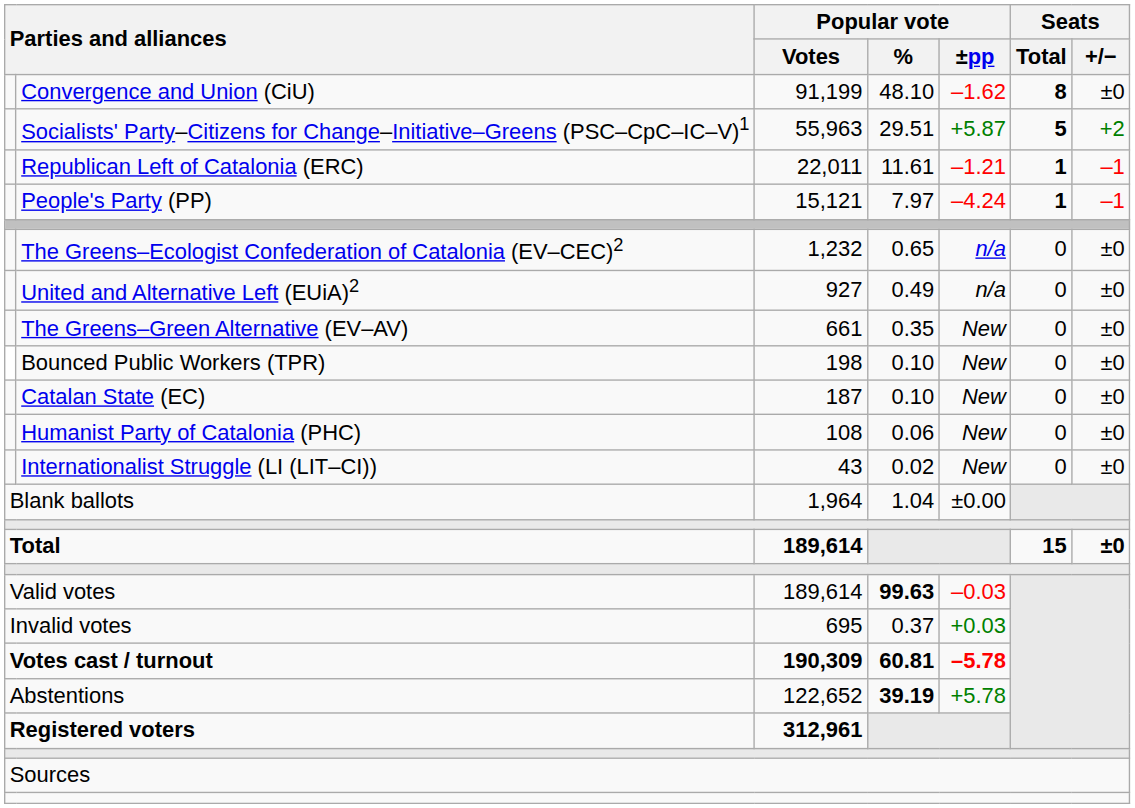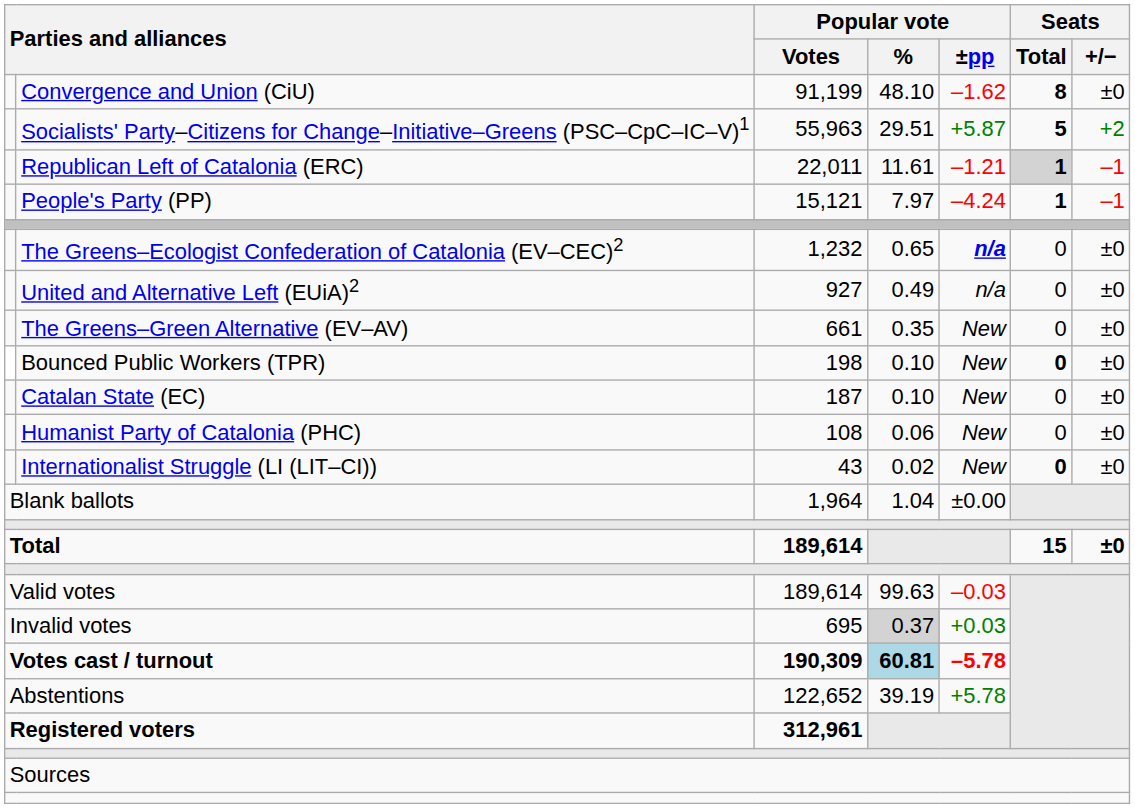(1061, 166) no background -> (1061, 166) lightgrey background
(991, 249) normal -> (990, 249) bold
(1061, 362) normal -> (1061, 362) bold
(1061, 466) normal -> (1061, 466) bold
(907, 591) bold -> (907, 591) normal
(913, 626) no background -> (913, 626) lightgrey background
(907, 660) no background -> (907, 660) lightblue background
(907, 695) bold -> (907, 695) normal
